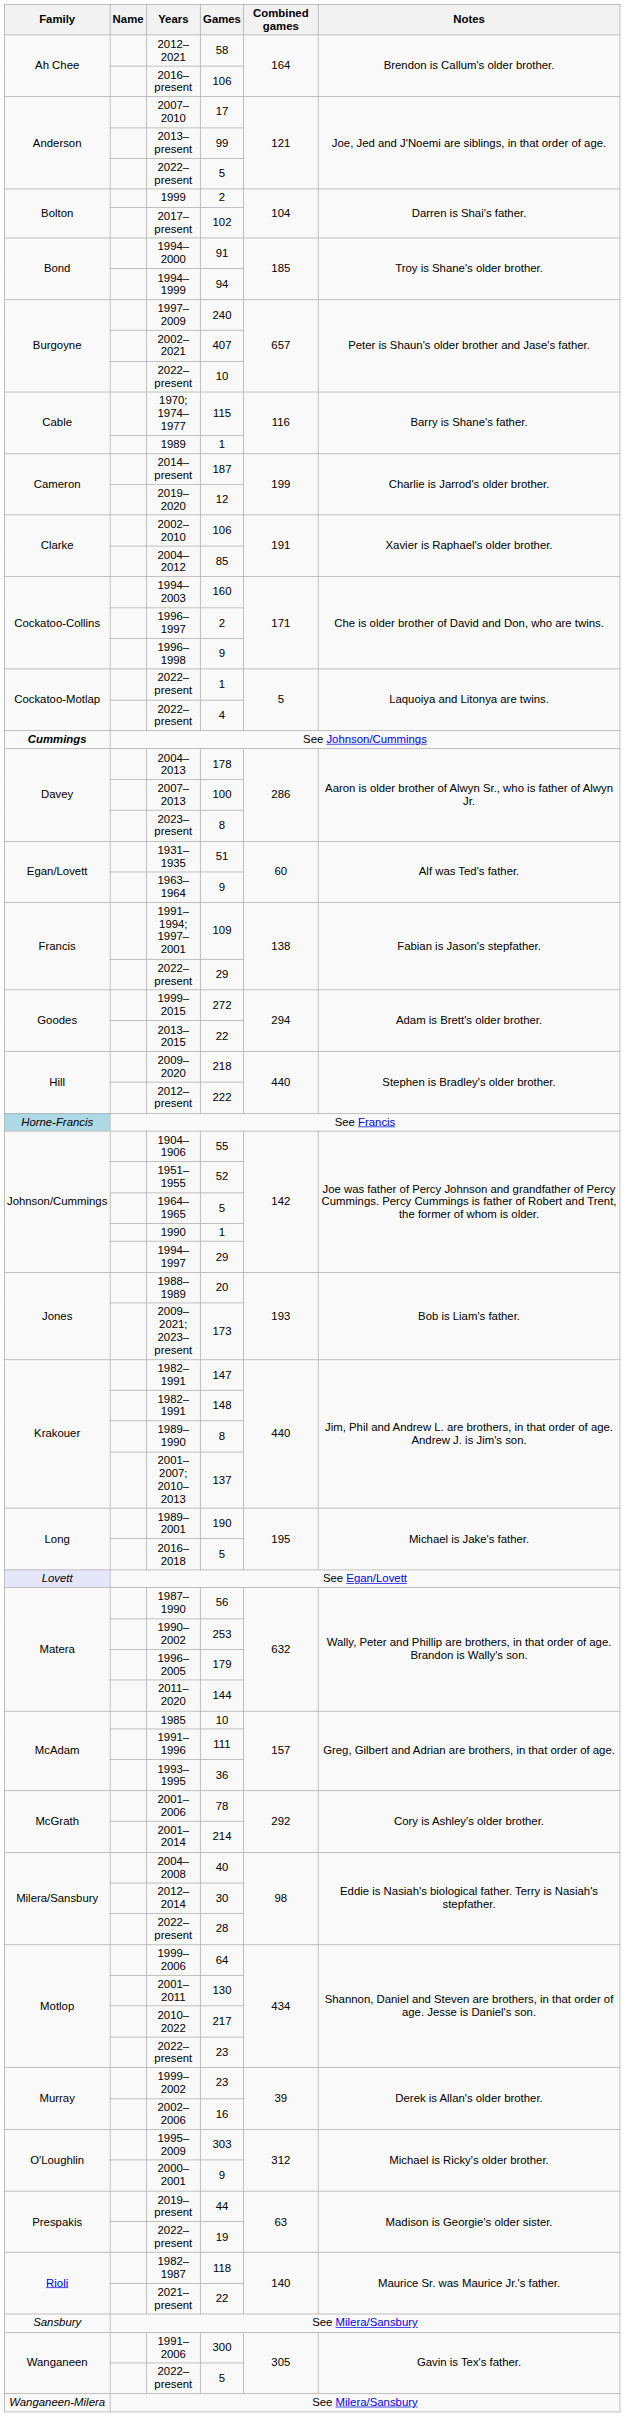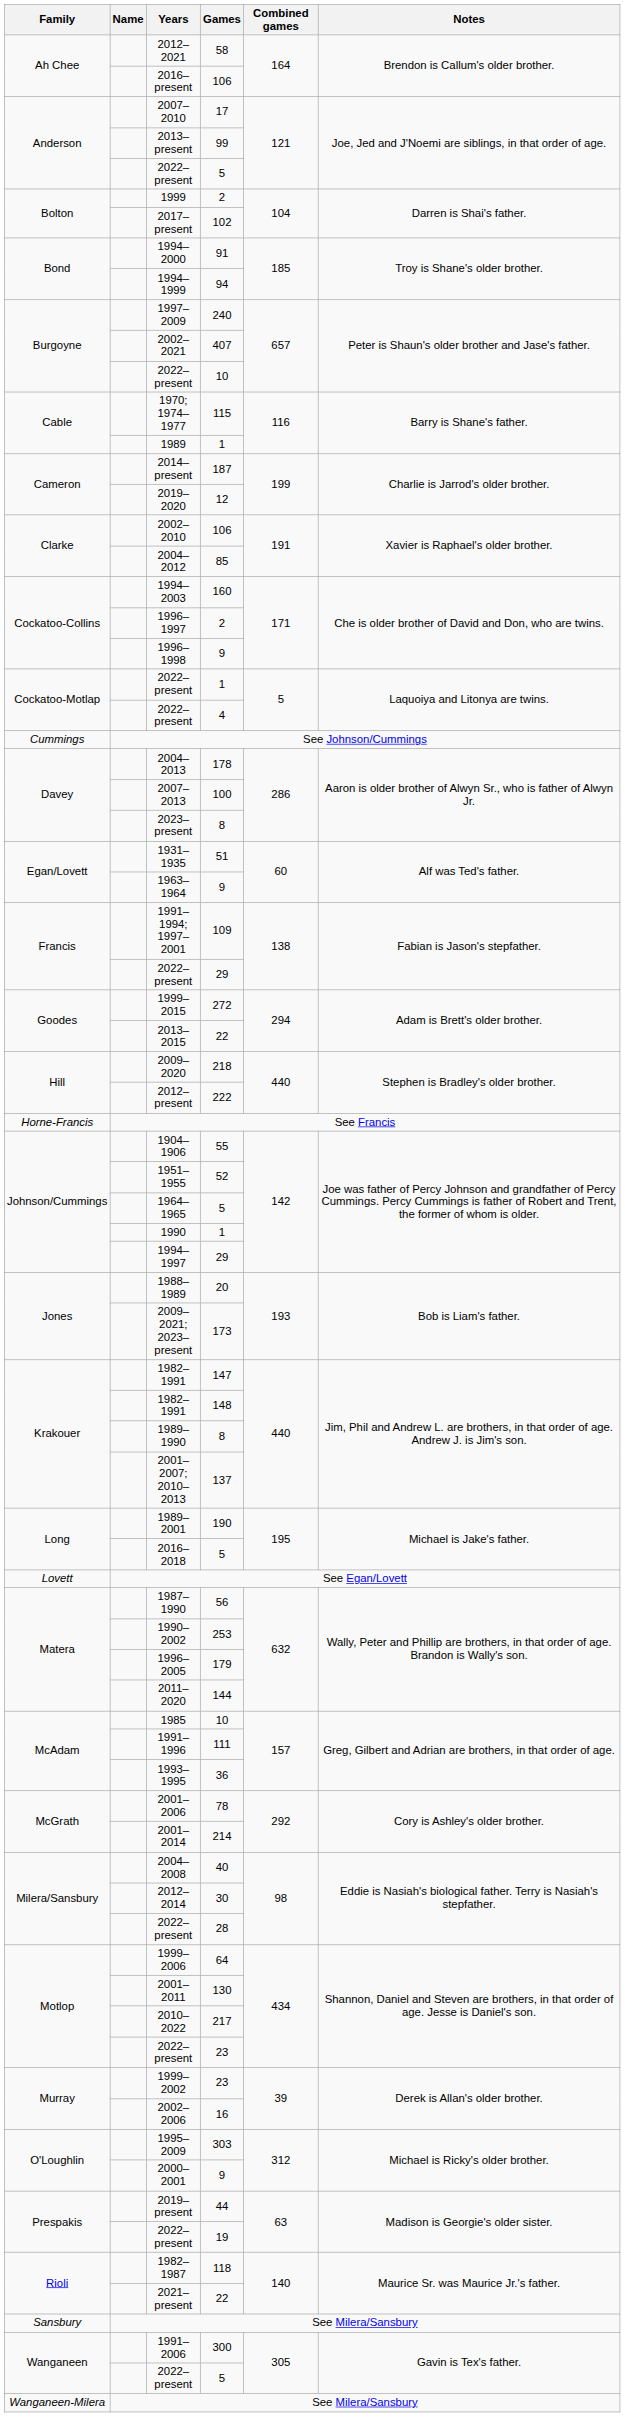(57, 739) bold -> (57, 739) normal
(57, 1122) lightblue background -> (57, 1122) no background
(57, 1578) lavender background -> (57, 1578) no background
